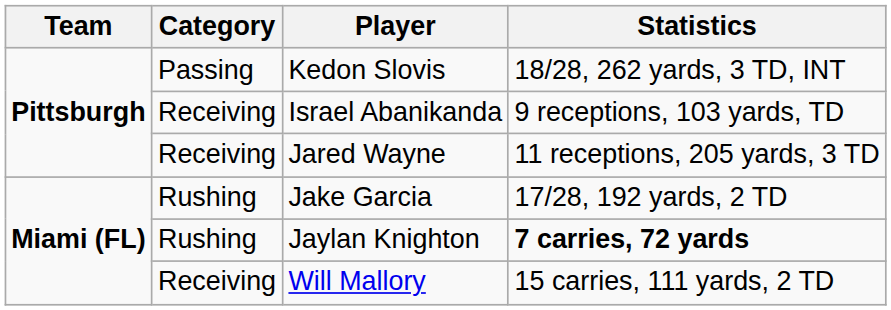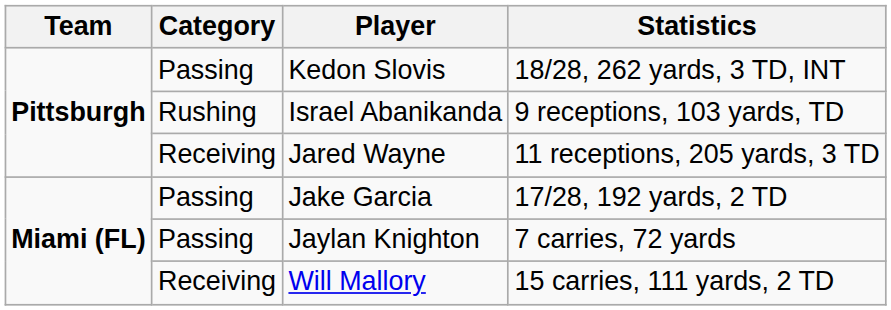(217, 111) Receiving -> (207, 111) Rushing
(207, 197) Rushing -> (206, 197) Passing
(207, 239) Rushing -> (206, 239) Passing
(632, 239) bold -> (625, 239) normal
